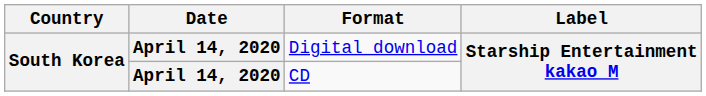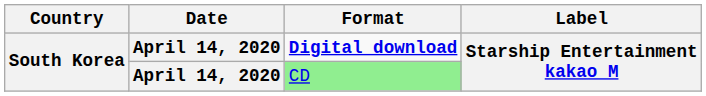(373, 48) normal -> (373, 48) bold
(299, 76) no background -> (299, 76) lightgreen background
